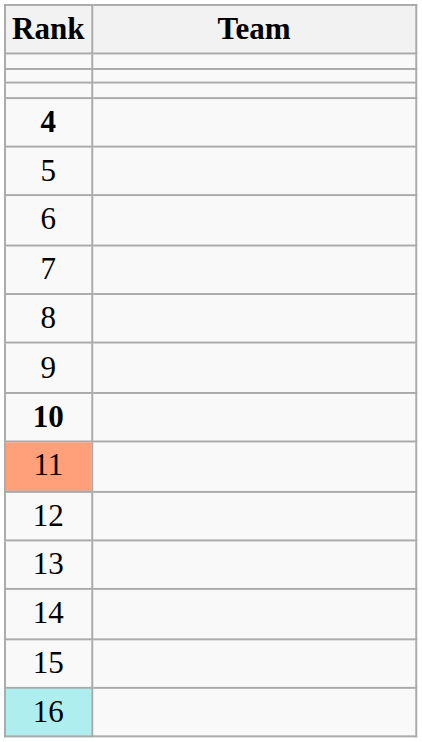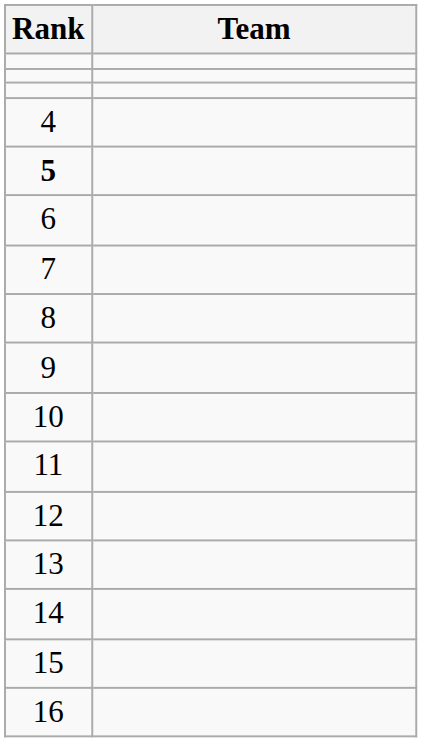(48, 121) bold -> (48, 121) normal
(48, 170) normal -> (48, 170) bold
(48, 416) bold -> (48, 416) normal
(48, 465) lightsalmon background -> (48, 465) no background
(48, 711) paleturquoise background -> (48, 711) no background
